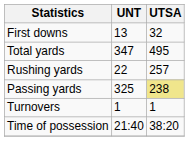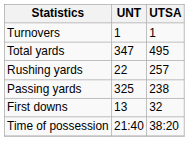rows swapped: (37, 32) <-> (34, 107)
(159, 88) khaki background -> (159, 88) no background
